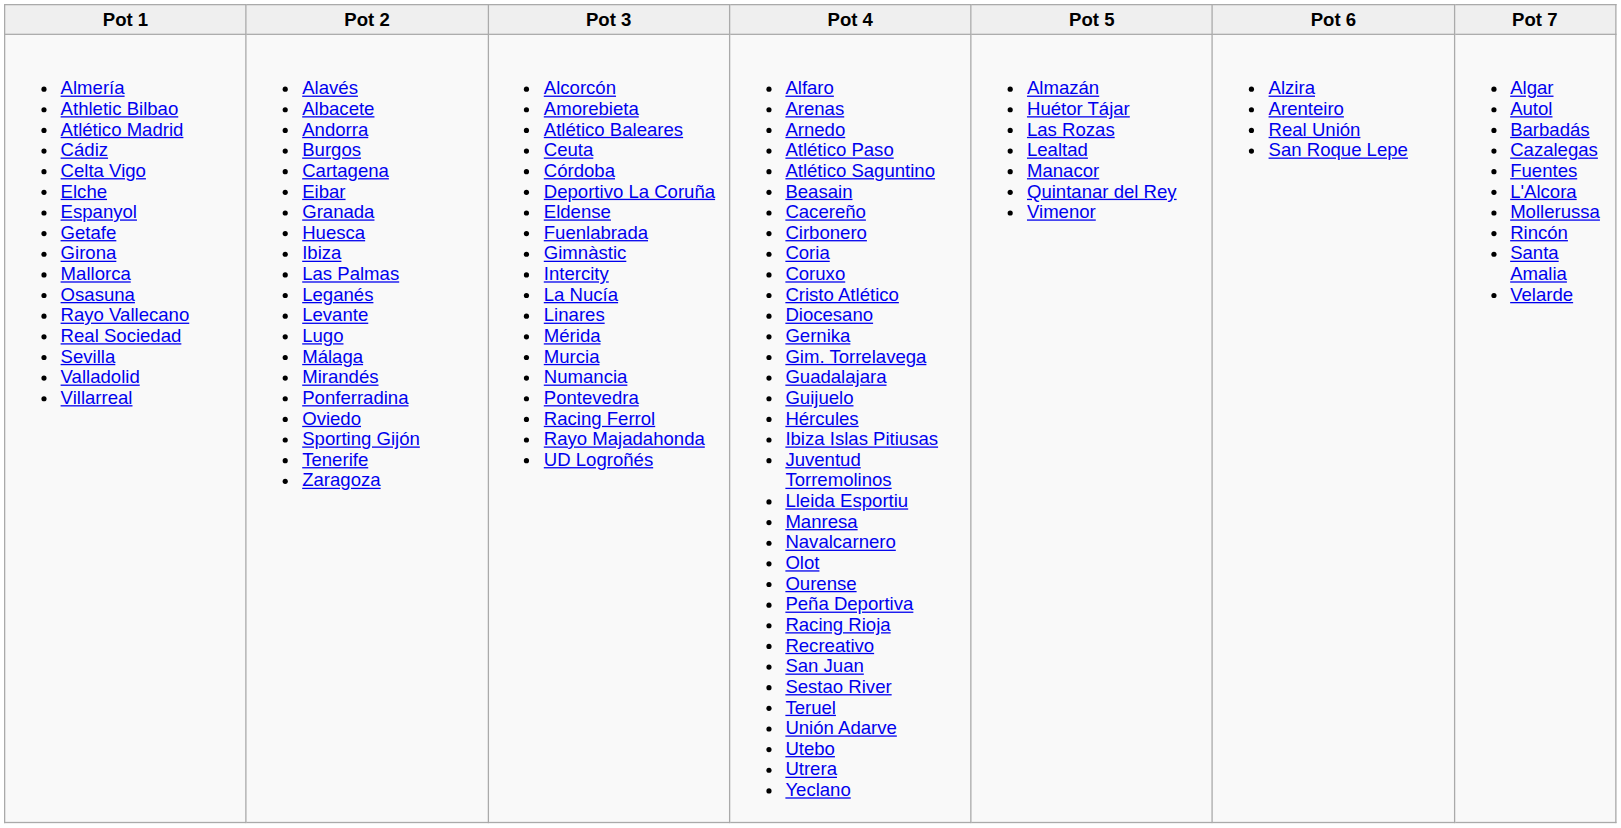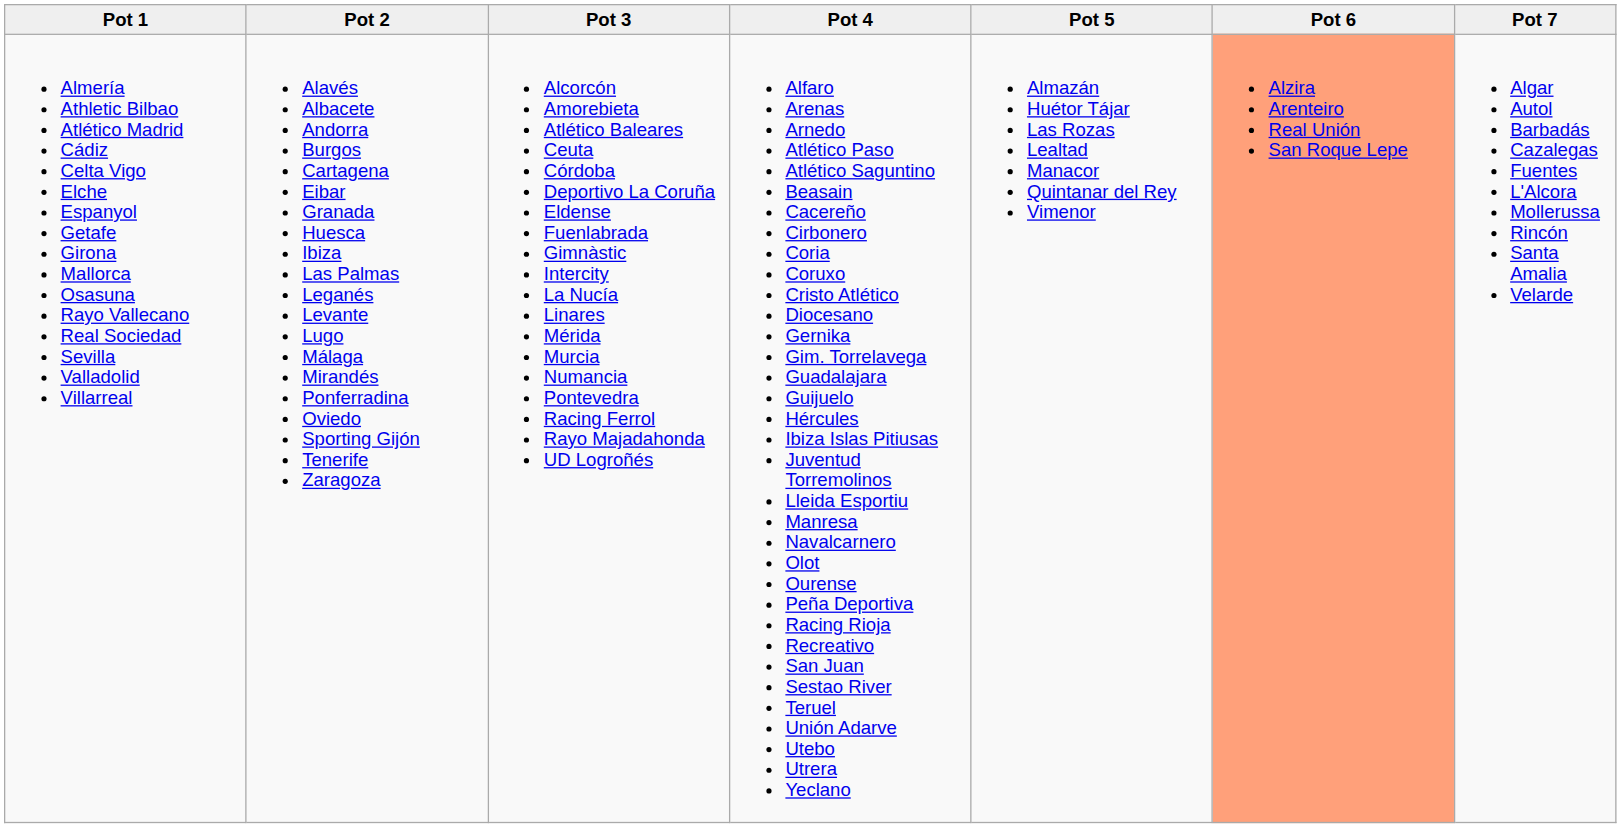(1333, 119) no background -> (1333, 119) lightsalmon background
